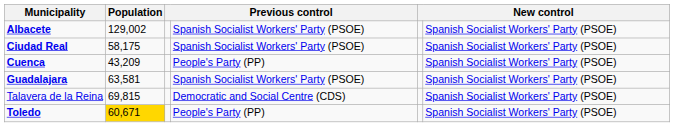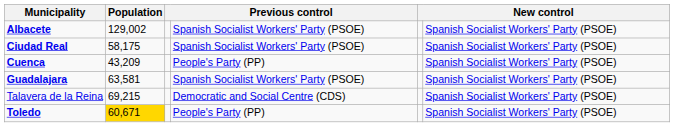(124, 96) 69,815 -> (124, 96) 69,215
